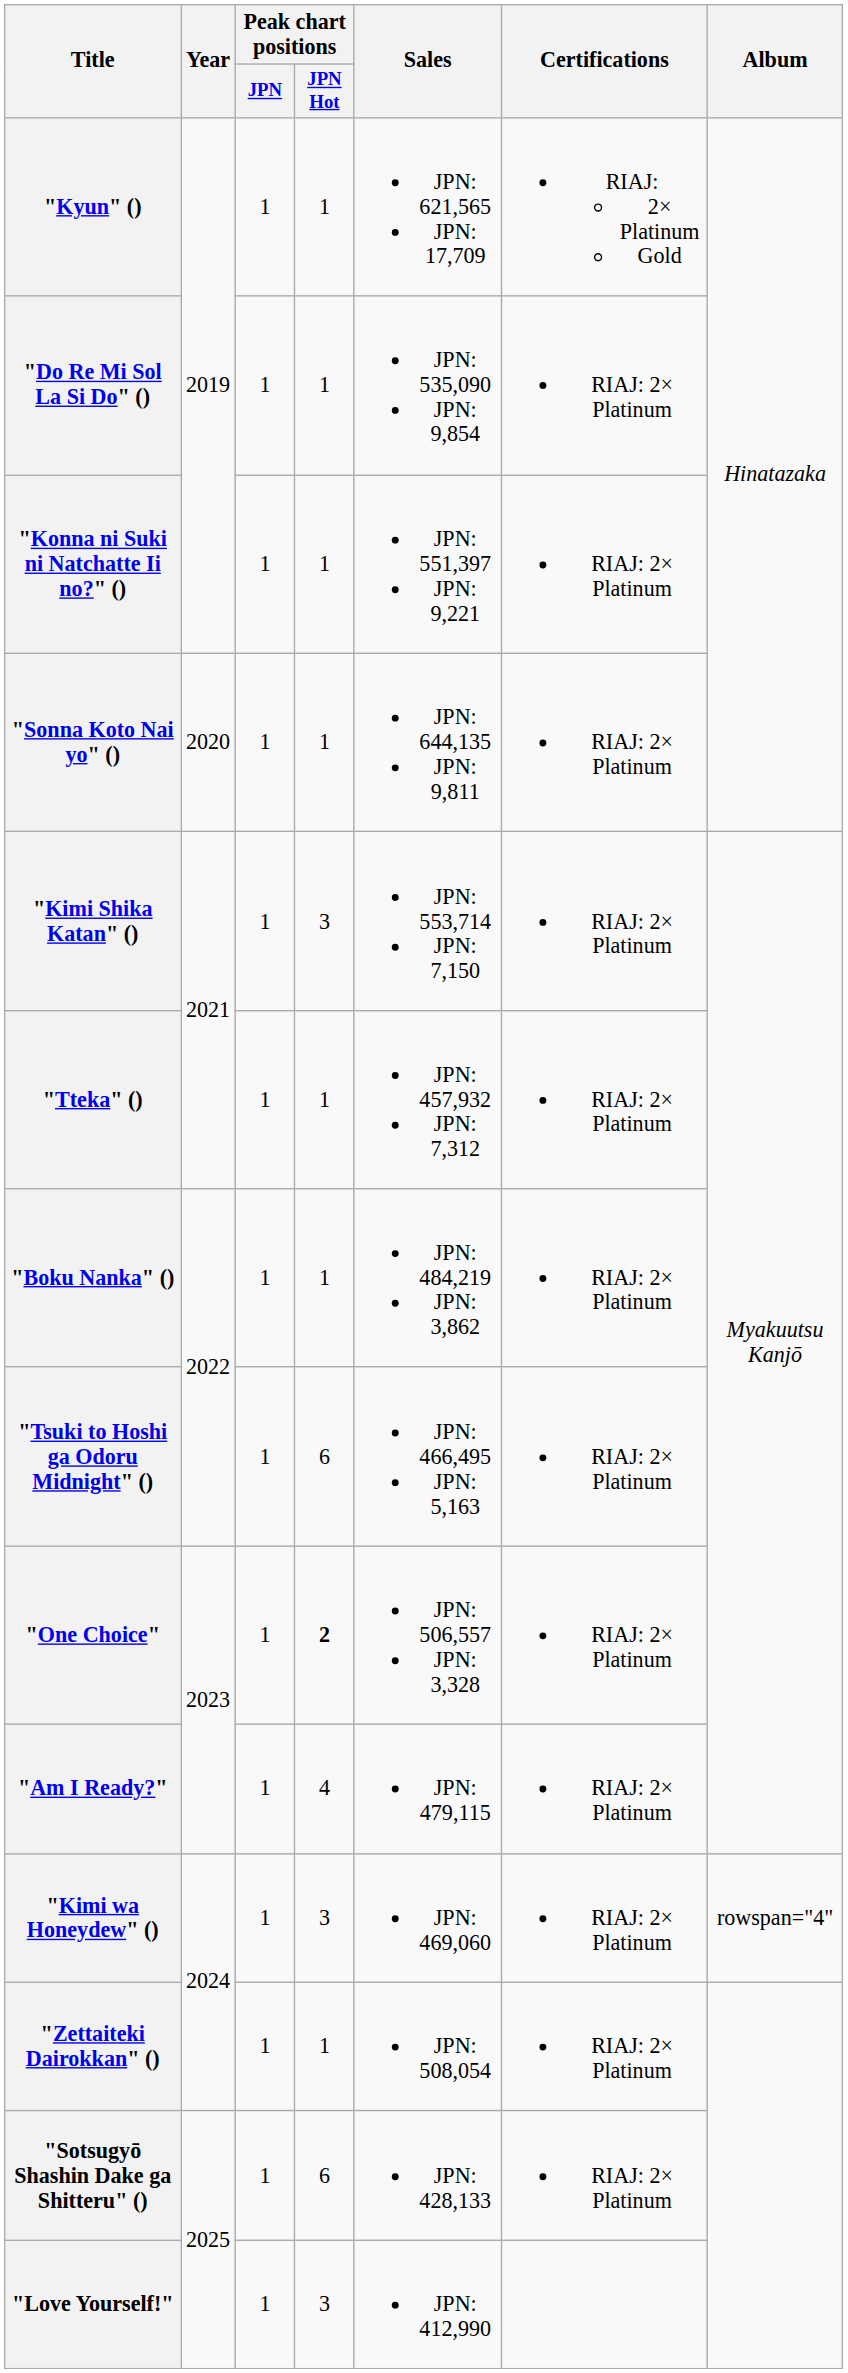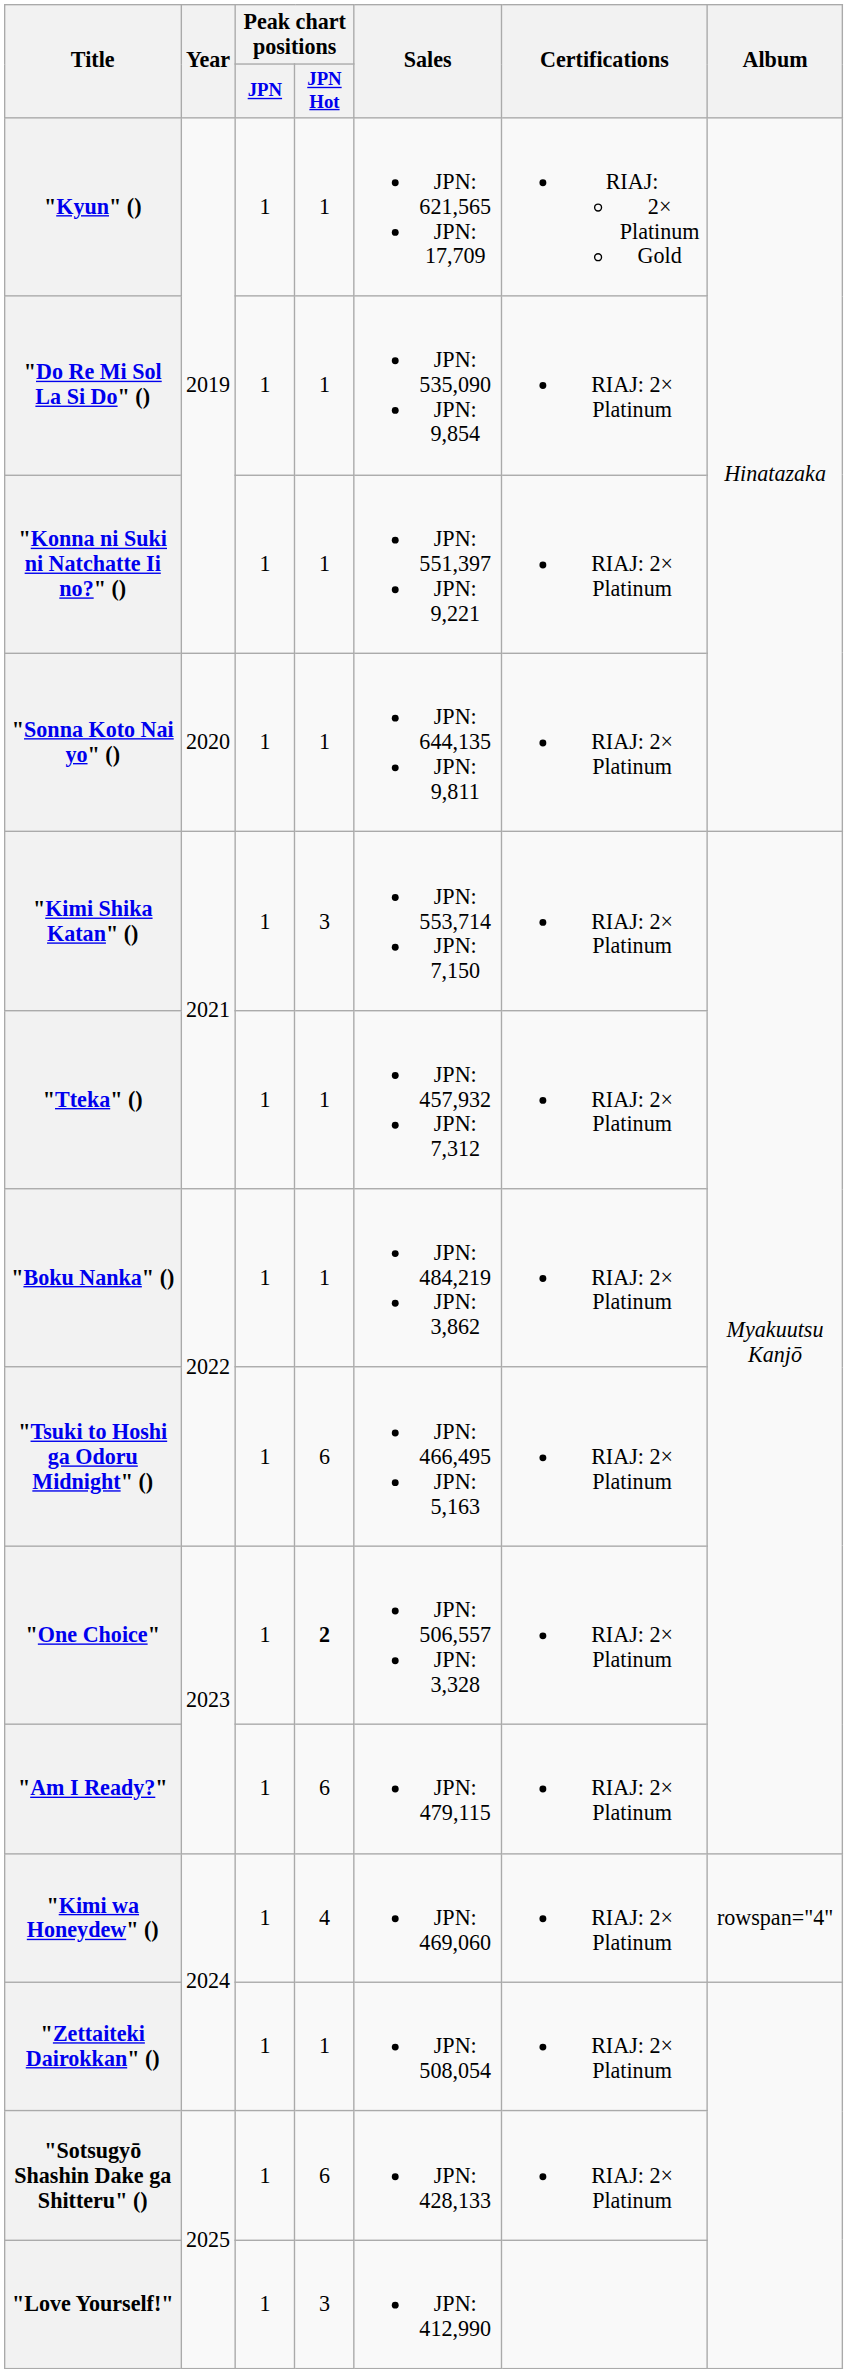(324, 1788) 4 -> (324, 1788) 6
(324, 1917) 3 -> (324, 1917) 4
